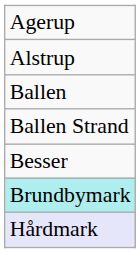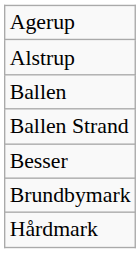(70, 195) paleturquoise background -> (70, 195) no background
(54, 229) lavender background -> (54, 229) no background
